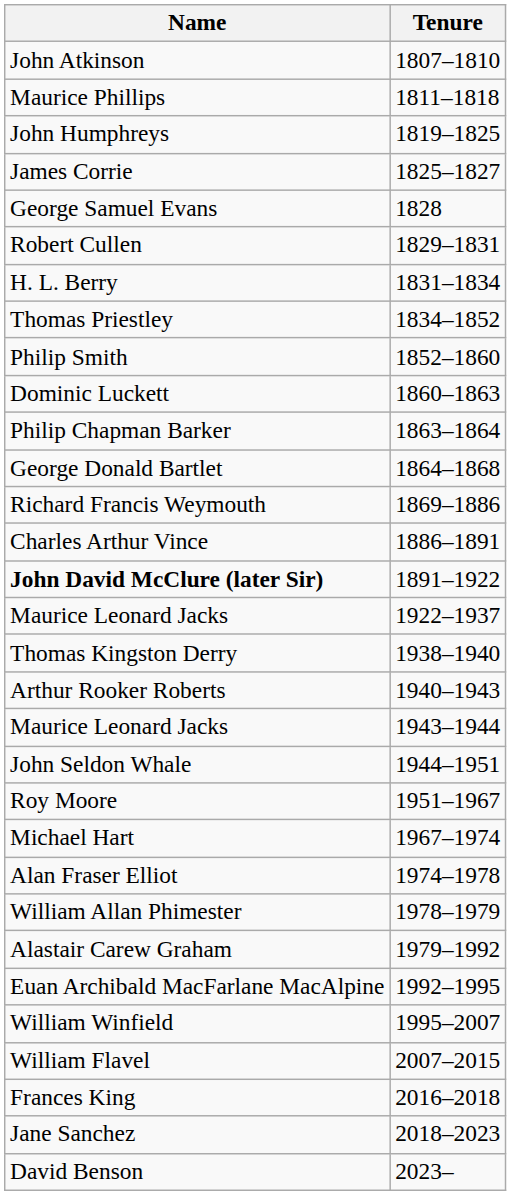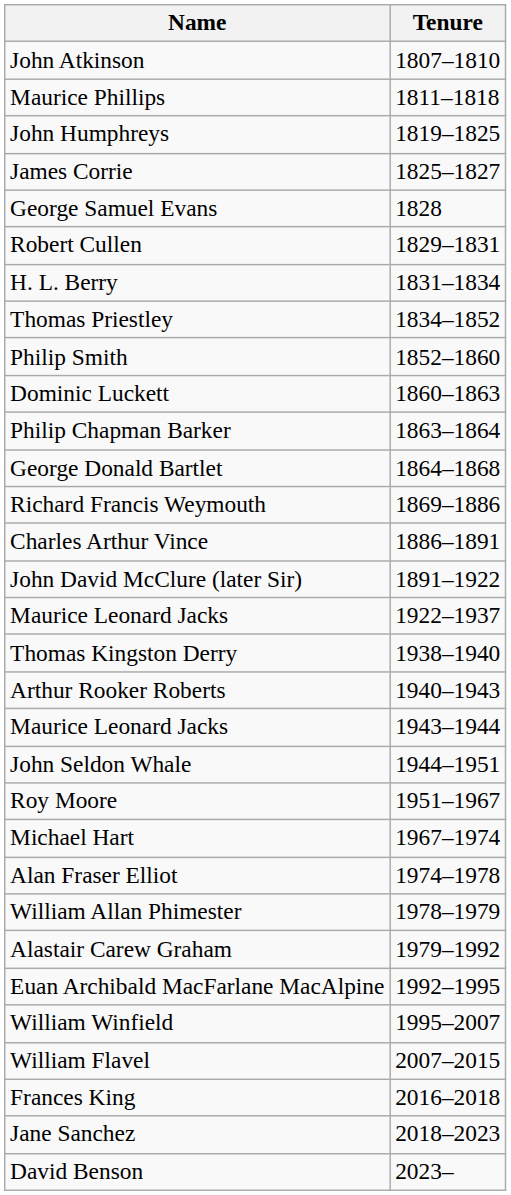(167, 578) bold -> (156, 578) normal
